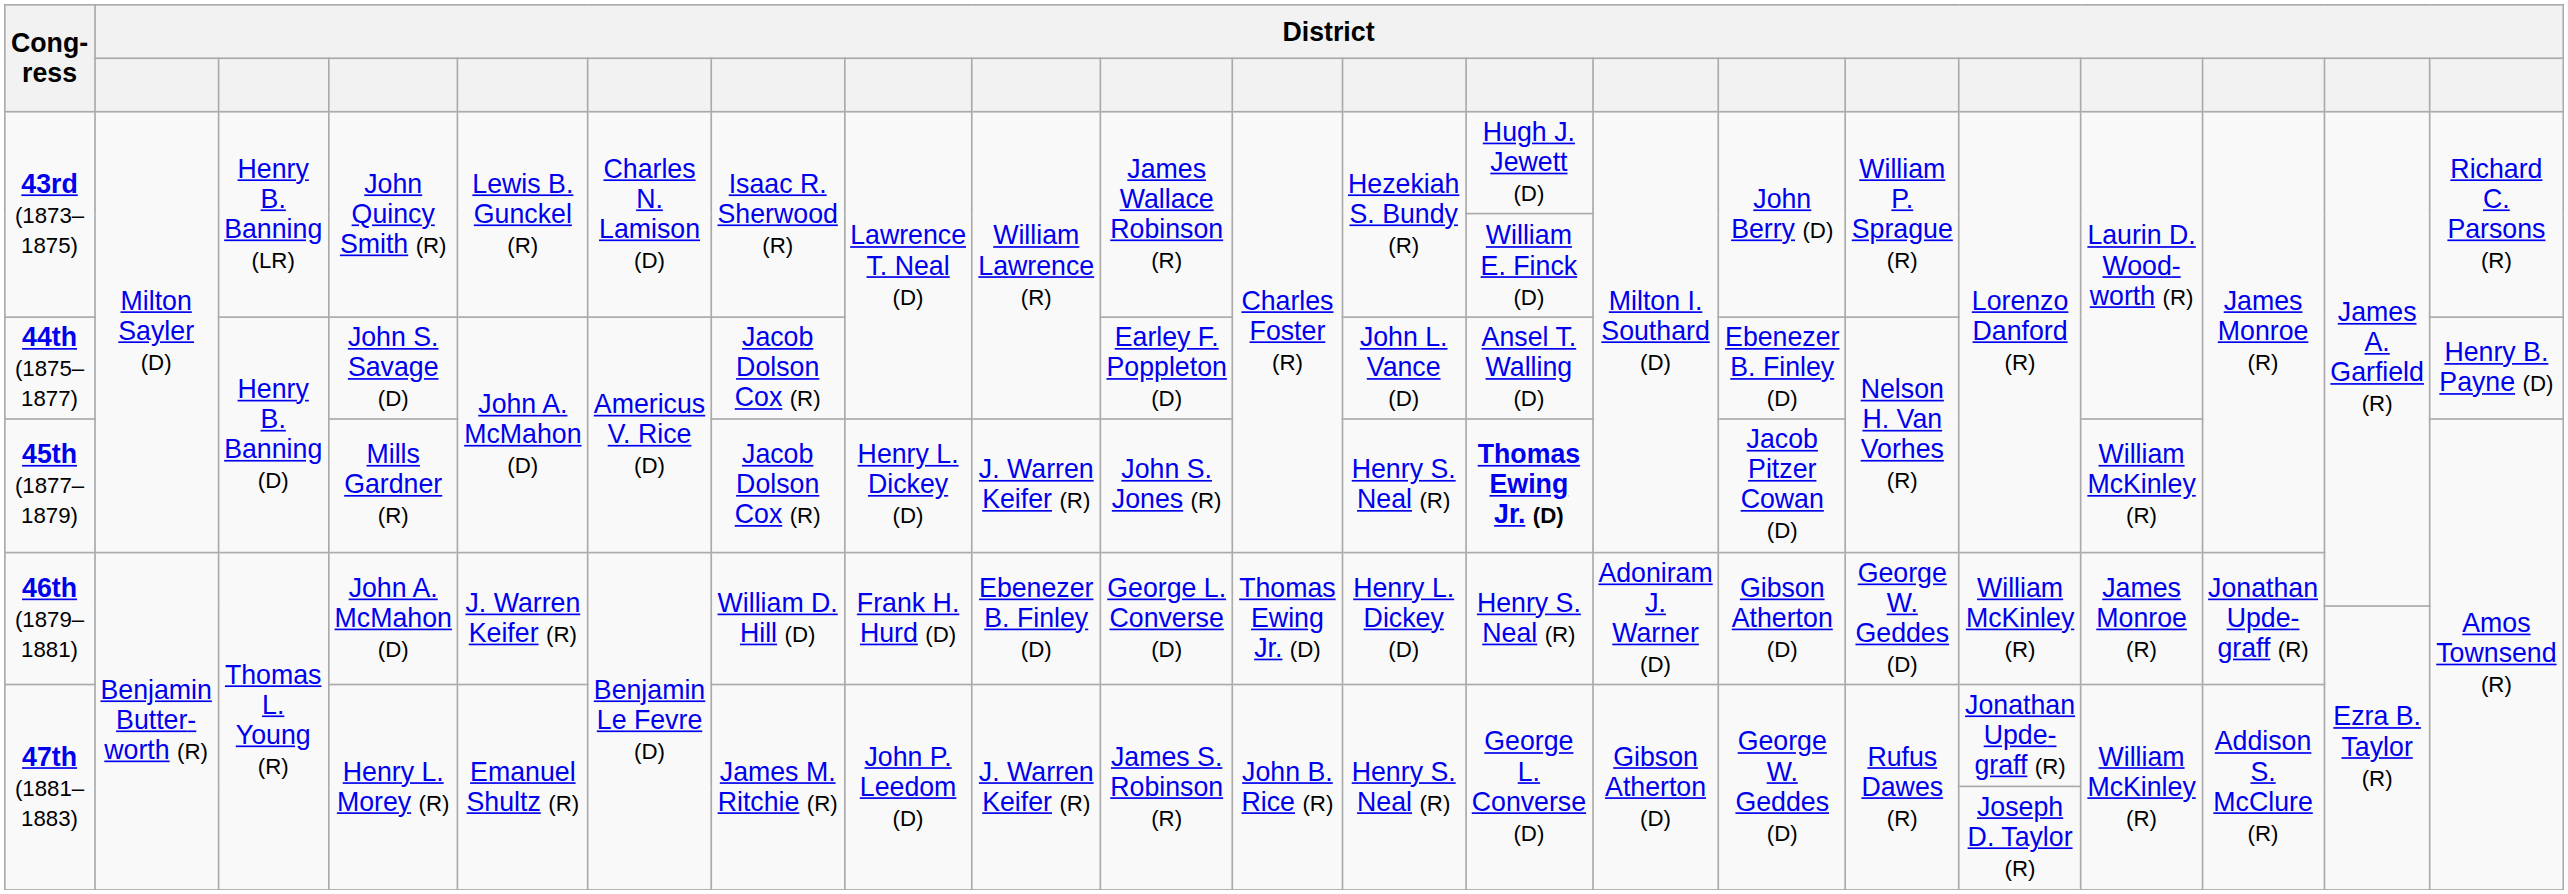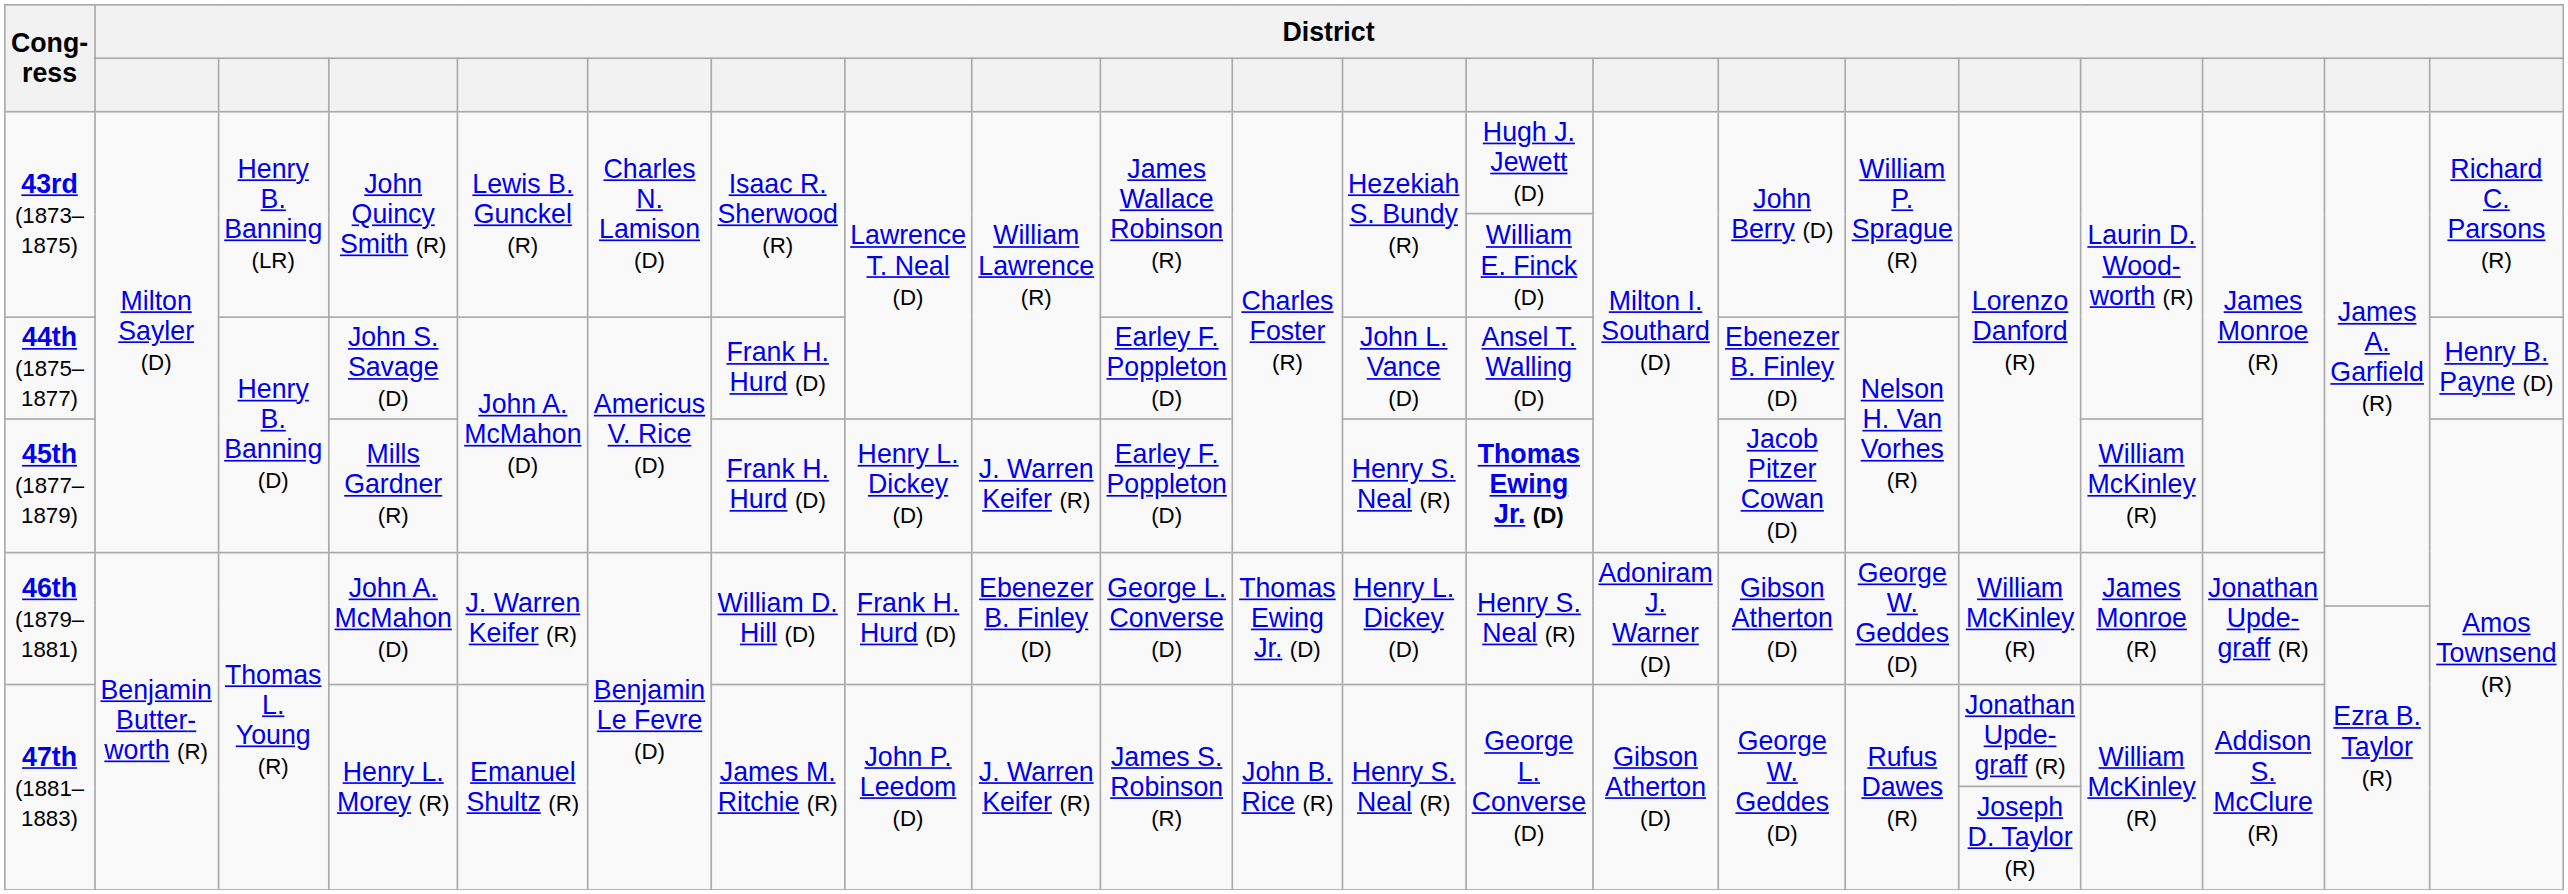(778, 367) Jacob Dolson Cox (R) -> (778, 367) Frank H. Hurd (D)
(778, 485) Jacob Dolson Cox (R) -> (778, 485) Frank H. Hurd (D)
(1167, 485) John S. Jones (R) -> (1167, 485) Earley F. Poppleton (D)
